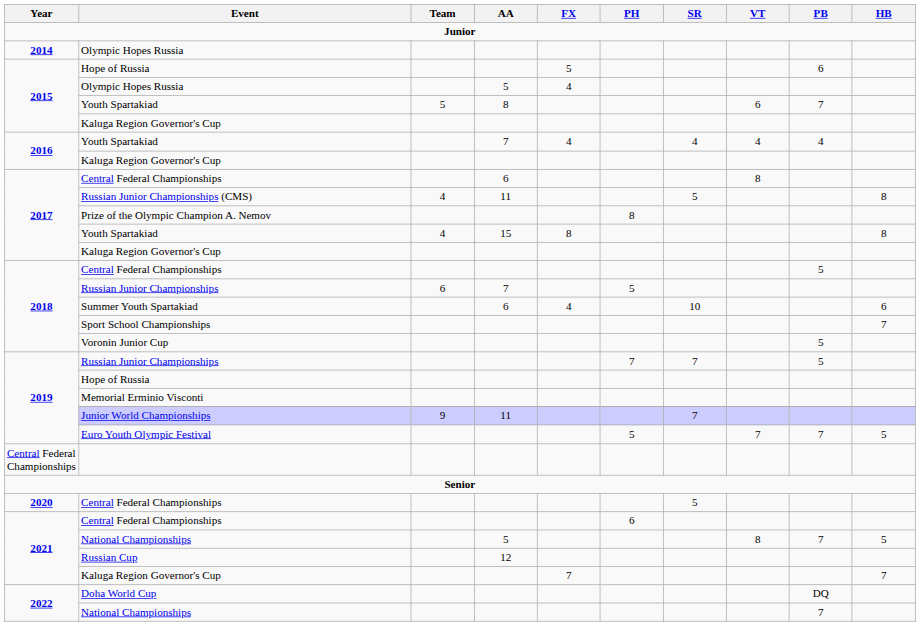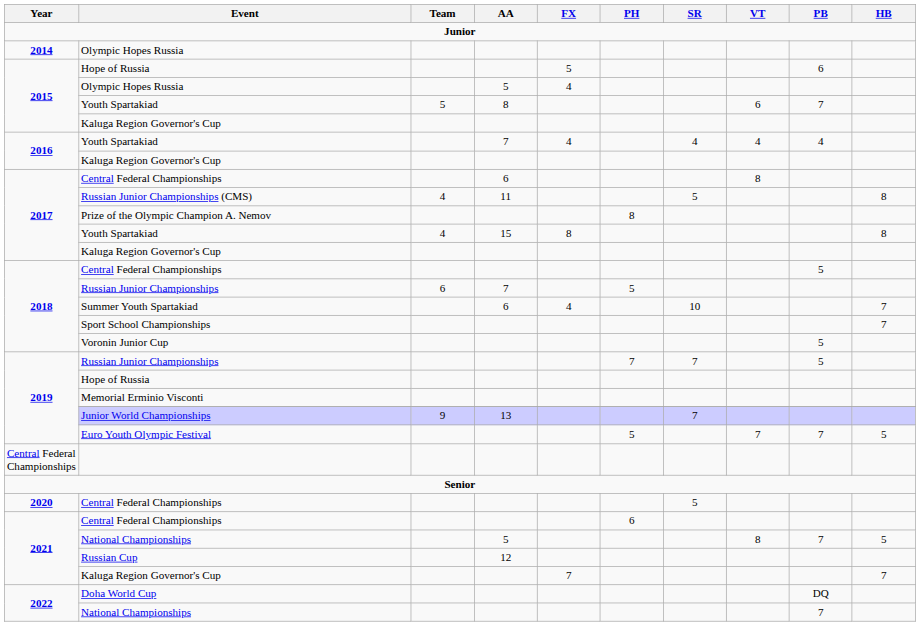(884, 306) 6 -> (884, 306) 7
(506, 416) 11 -> (506, 416) 13
